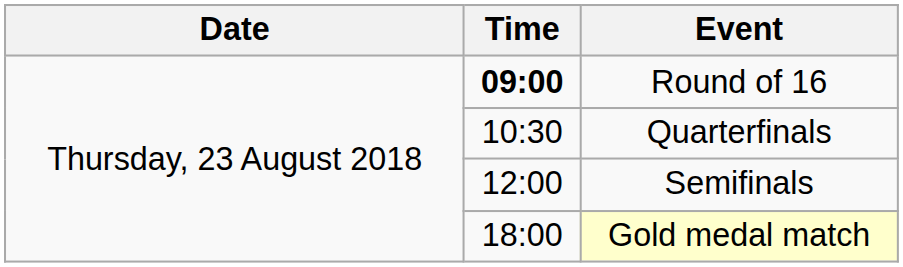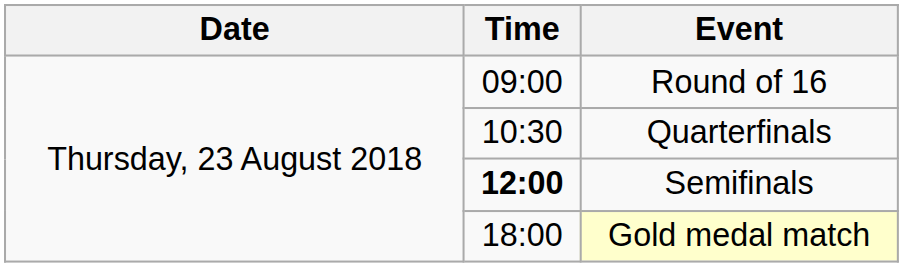(522, 81) bold -> (522, 81) normal
(522, 183) normal -> (522, 183) bold
